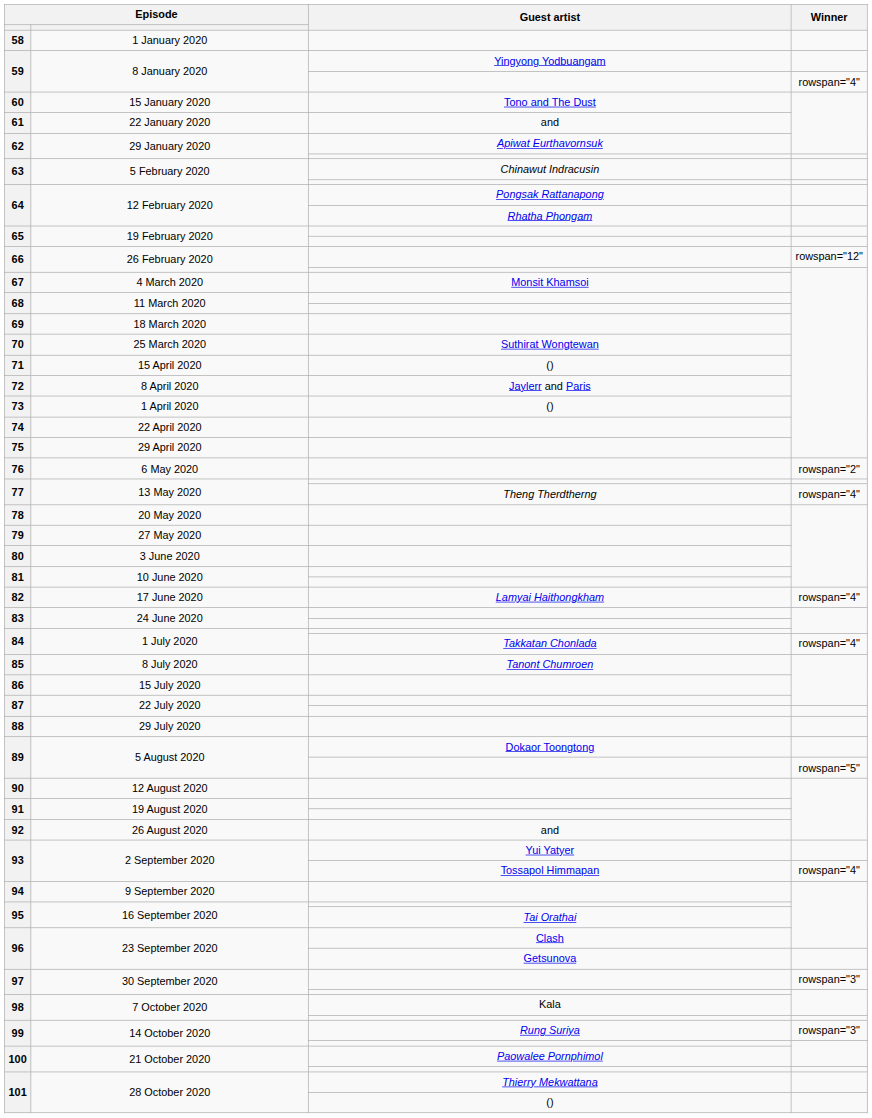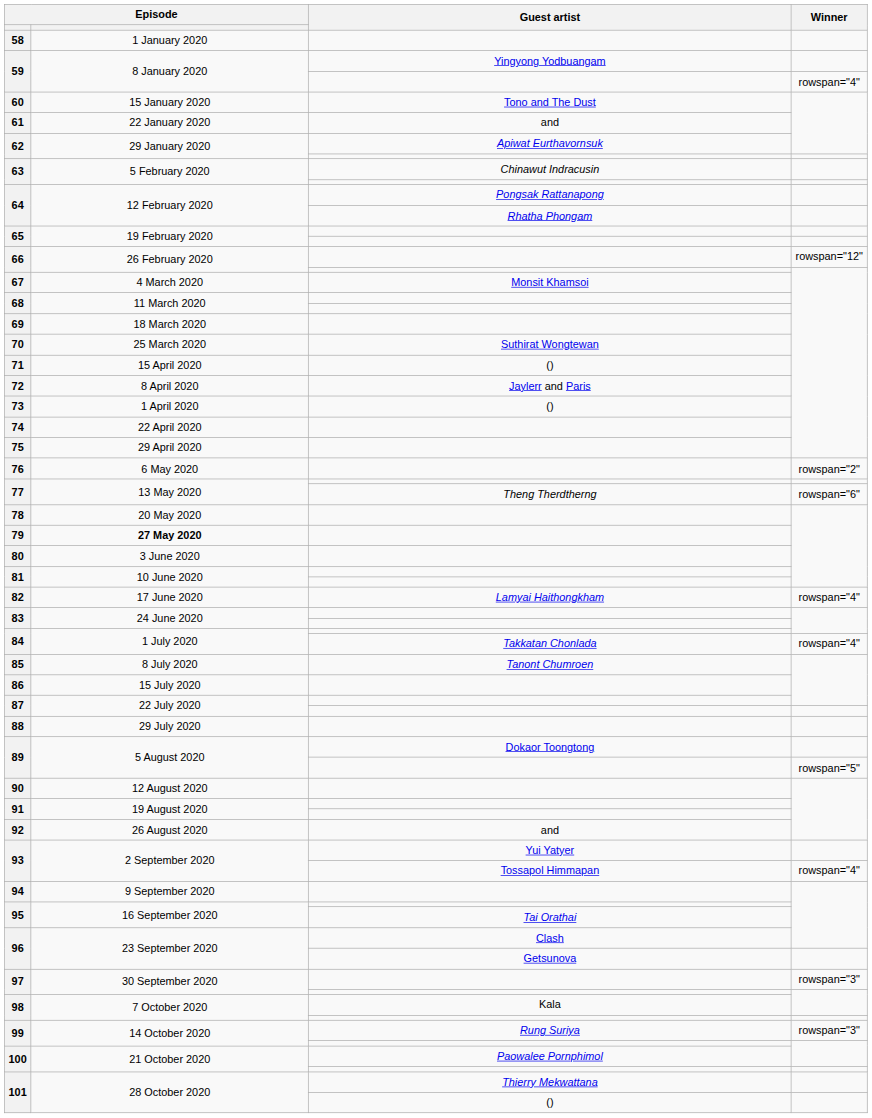(829, 494) rowspan="4" -> (829, 494) rowspan="6"
(170, 535) normal -> (170, 535) bold
